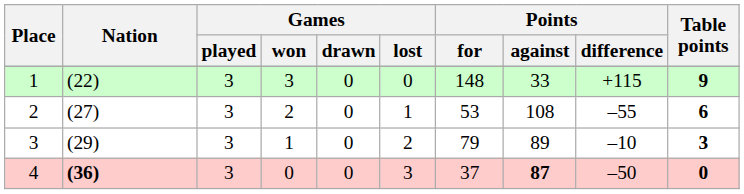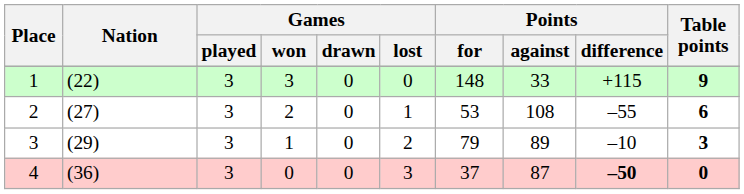(83, 173) bold -> (83, 173) normal
(540, 173) bold -> (540, 173) normal
(622, 173) normal -> (622, 173) bold
